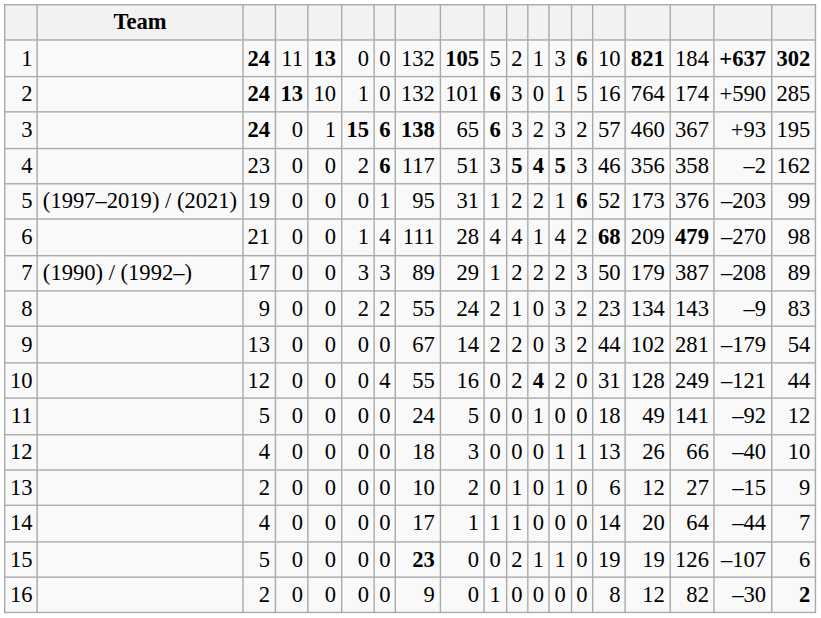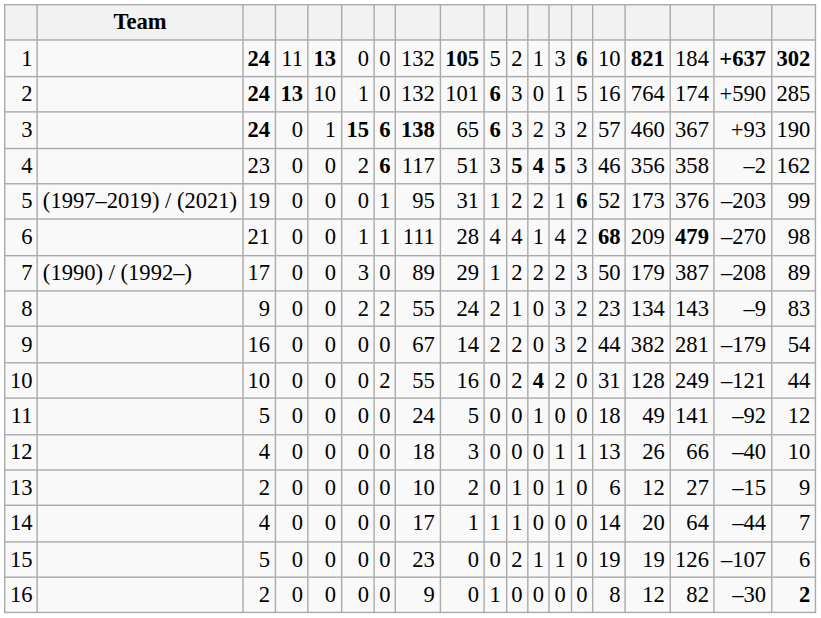(793, 129) 195 -> (793, 129) 190
(385, 237) 4 -> (385, 237) 1
(385, 272) 3 -> (385, 272) 0
(259, 344) 13 -> (259, 344) 16
(648, 344) 102 -> (648, 344) 382
(259, 380) 12 -> (259, 380) 10
(385, 380) 4 -> (385, 380) 2
(424, 559) bold -> (424, 559) normal
